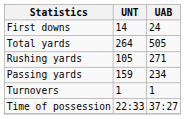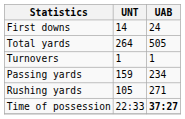rows swapped: (44, 59) <-> (33, 91)
(164, 106) normal -> (164, 106) bold
